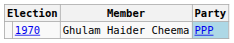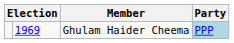(27, 30) 1970 -> (27, 30) 1969
